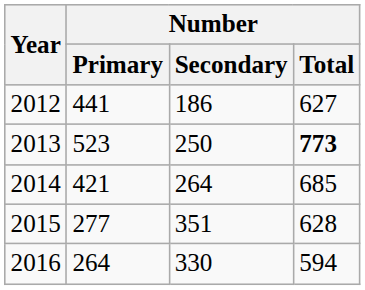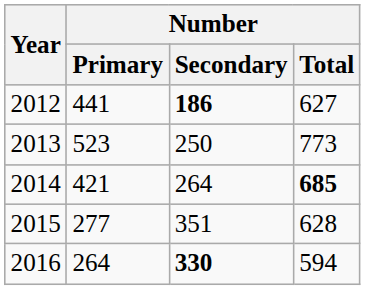(193, 104) normal -> (193, 104) bold
(318, 143) bold -> (318, 143) normal
(318, 183) normal -> (318, 183) bold
(193, 263) normal -> (193, 263) bold
